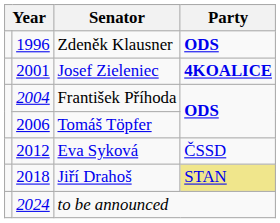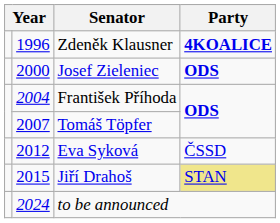(201, 44) ODS -> (228, 44) 4KOALICE
(33, 71) 2001 -> (33, 71) 2000
(228, 71) 4KOALICE -> (201, 71) ODS
(33, 124) 2006 -> (33, 124) 2007
(33, 177) 2018 -> (33, 177) 2015
